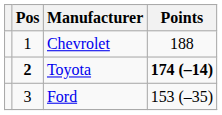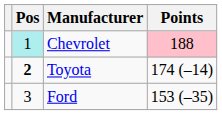(28, 44) no background -> (28, 44) paleturquoise background
(182, 44) no background -> (182, 44) pink background
(182, 70) bold -> (182, 70) normal
